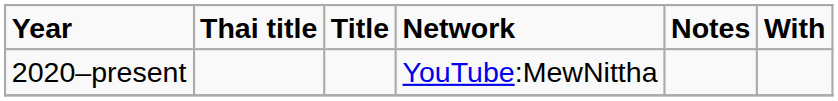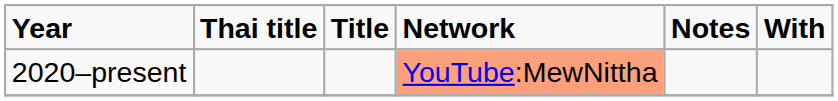(530, 72) no background -> (530, 72) lightsalmon background
